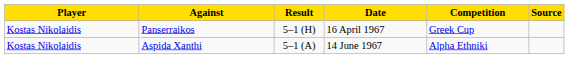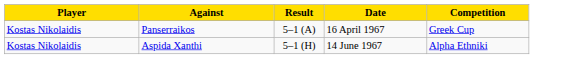- column: (546, 12)
(299, 29) 5–1 (H) -> (299, 29) 5–1 (A)
(299, 45) 5–1 (A) -> (299, 45) 5–1 (H)
